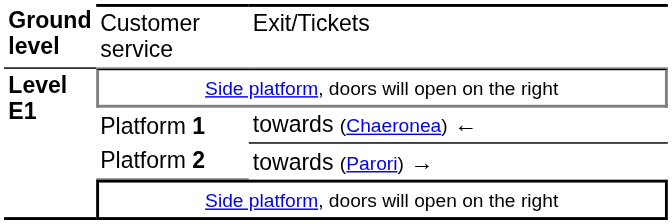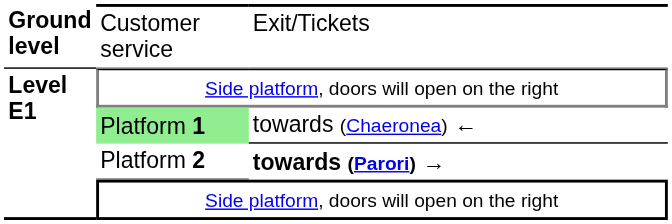(153, 125) no background -> (153, 125) lightgreen background
(343, 161) normal -> (349, 161) bold
